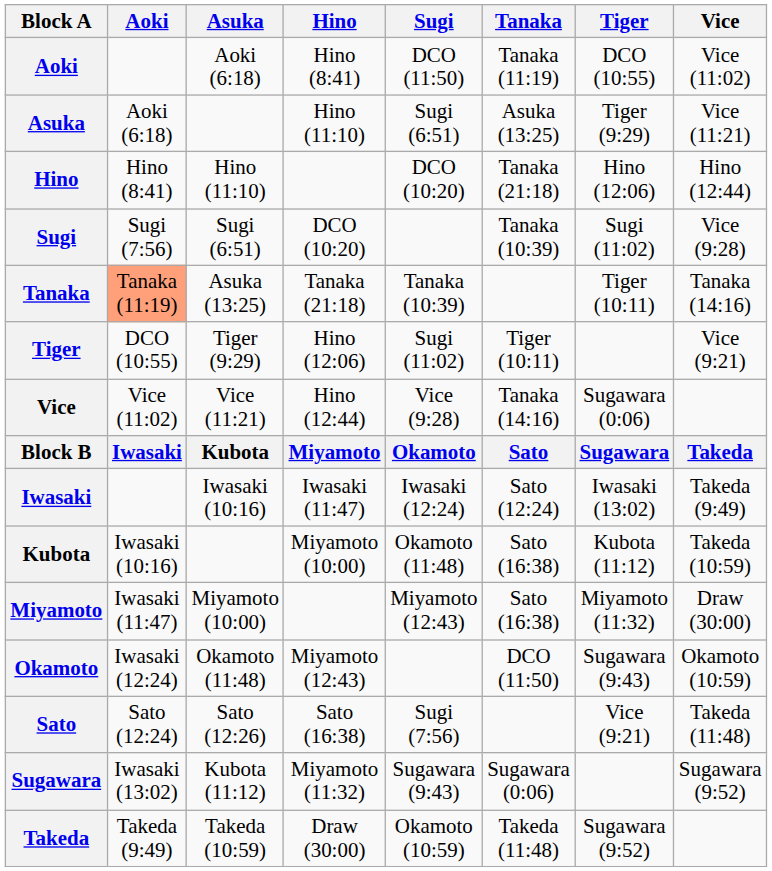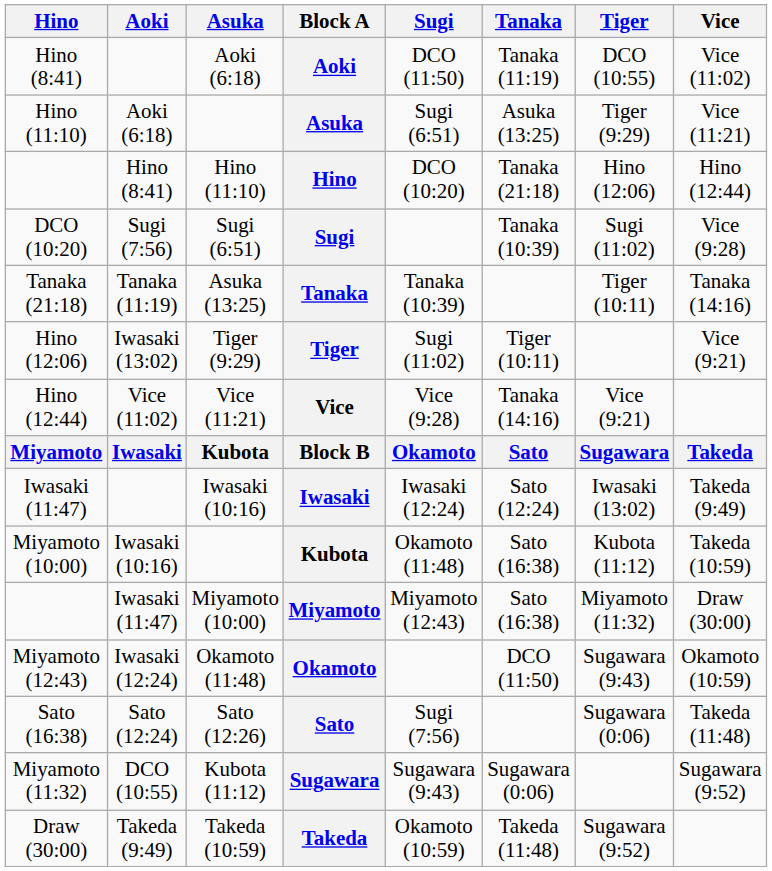columns swapped: (56, 21) <-> (335, 21)
(147, 293) lightsalmon background -> (147, 293) no background
(147, 350) DCO (10:55) -> (147, 350) Iwasaki (13:02)
(624, 407) Sugawara (0:06) -> (624, 407) Vice (9:21)
(624, 724) Vice (9:21) -> (624, 724) Sugawara (0:06)
(147, 781) Iwasaki (13:02) -> (147, 781) DCO (10:55)
